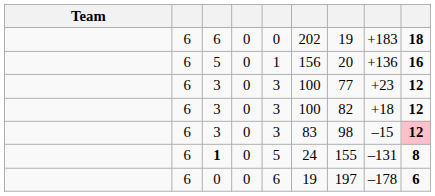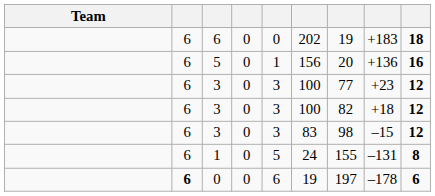(416, 132) pink background -> (416, 132) no background
(217, 156) bold -> (217, 156) normal
(187, 179) normal -> (187, 179) bold
